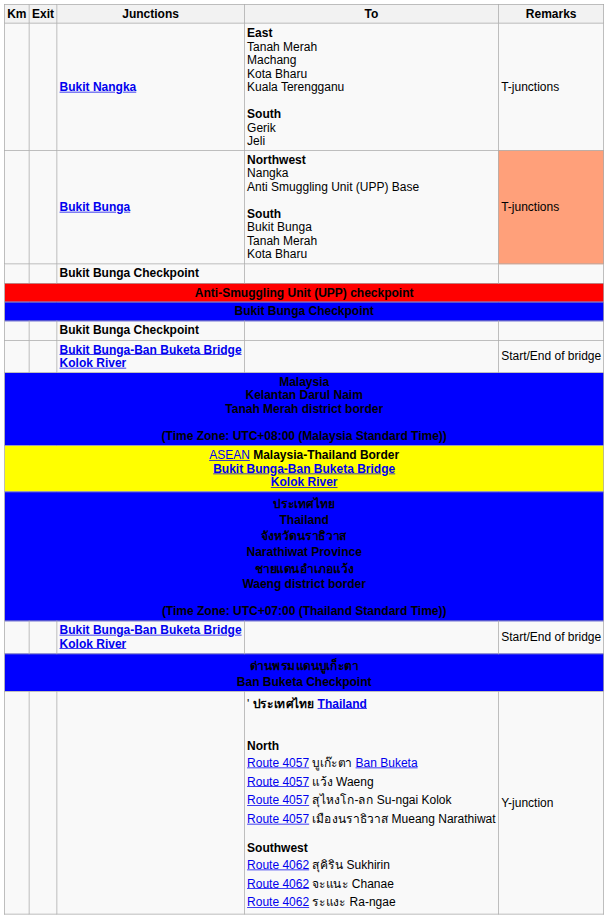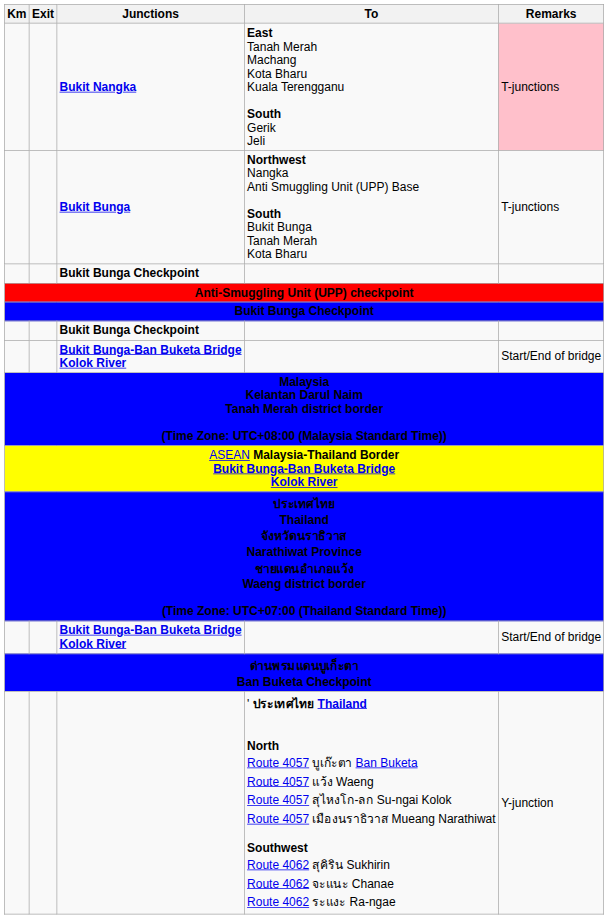(530, 87) no background -> (530, 87) pink background
(530, 207) lightsalmon background -> (530, 207) no background
